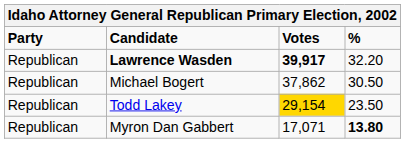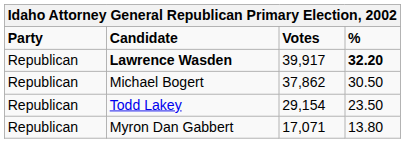(304, 60) bold -> (304, 60) normal
(366, 60) normal -> (366, 60) bold
(304, 104) gold background -> (304, 104) no background
(366, 127) bold -> (366, 127) normal
